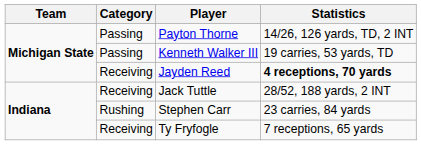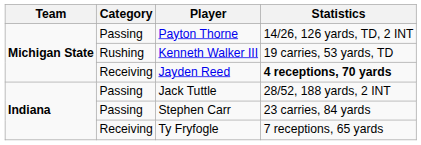(121, 52) Passing -> (122, 52) Rushing
(126, 91) Receiving -> (121, 91) Passing
(122, 110) Rushing -> (121, 110) Passing
